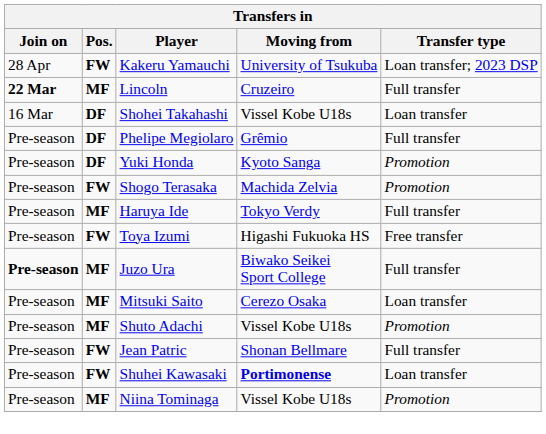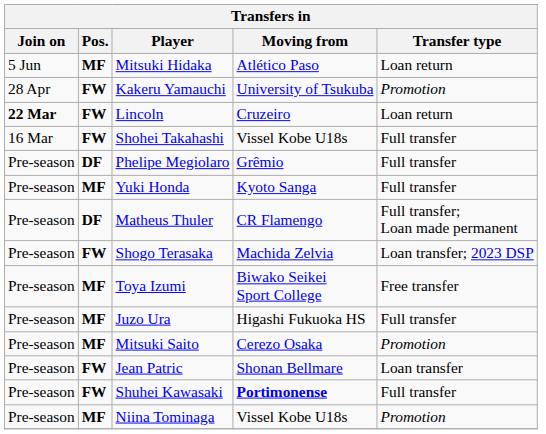+ row: (164, 65)
(461, 65) Loan transfer; 2023 DSP -> (413, 89) Promotion
(98, 89) MF -> (94, 114) FW
(422, 89) Full transfer -> (417, 114) Loan return
(96, 114) DF -> (94, 138) FW
(426, 114) Loan transfer -> (418, 138) Full transfer
(96, 162) DF -> (94, 187) MF
(417, 162) Promotion -> (418, 187) Full transfer
+ row: (164, 220)
(417, 187) Promotion -> (457, 253) Loan transfer; 2023 DSP
- row: (154, 211)
(98, 235) FW -> (94, 286) MF
(305, 235) Higashi Fukuoka HS -> (282, 286) Biwako Seikei Sport College
(43, 268) bold -> (41, 319) normal
(286, 268) Biwako Seikei Sport College -> (301, 319) Higashi Fukuoka HS
(426, 301) Loan transfer -> (413, 343) Promotion
- row: (161, 326)
(422, 350) Full transfer -> (422, 367) Loan transfer
(426, 374) Loan transfer -> (418, 392) Full transfer
